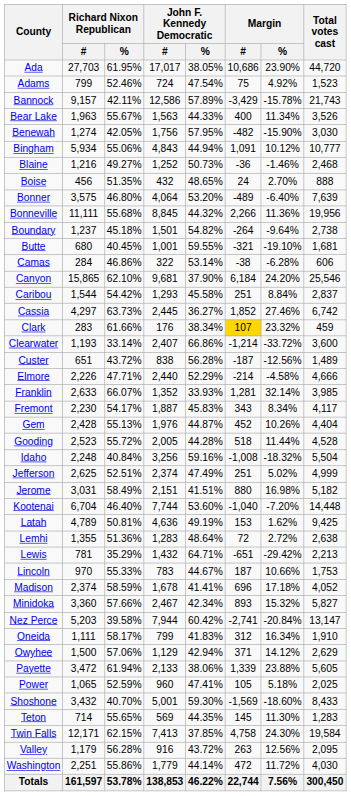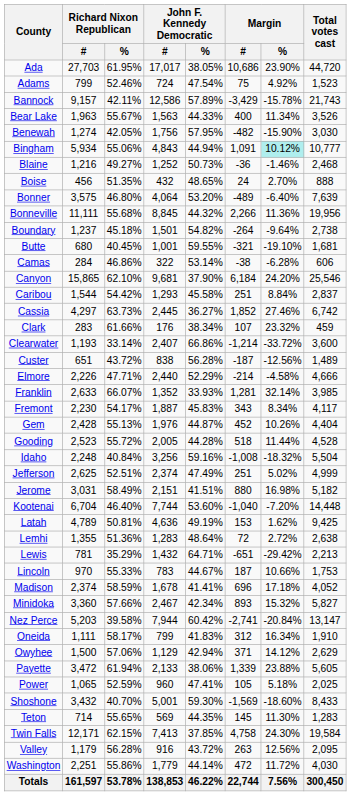(283, 149) no background -> (283, 149) paleturquoise background
(243, 327) gold background -> (243, 327) no background
